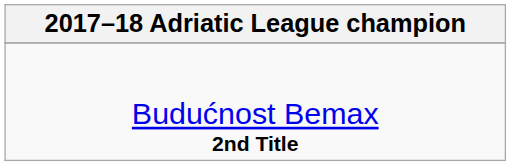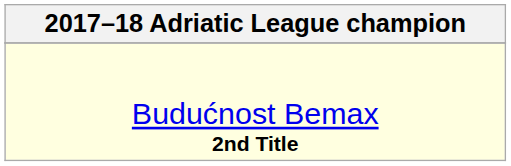(255, 125) no background -> (255, 125) lightyellow background
